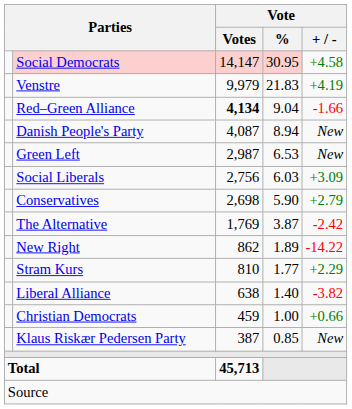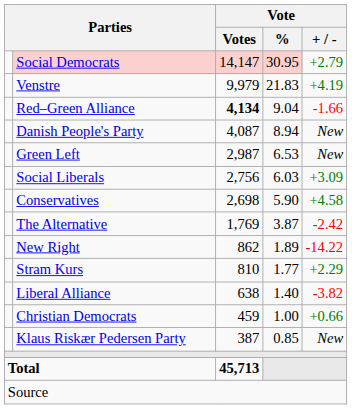(326, 62) +4.58 -> (326, 62) +2.79
(326, 200) +2.79 -> (326, 200) +4.58
